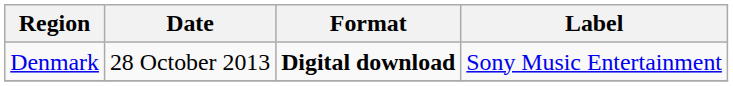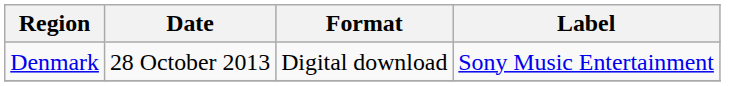(368, 61) bold -> (364, 61) normal
